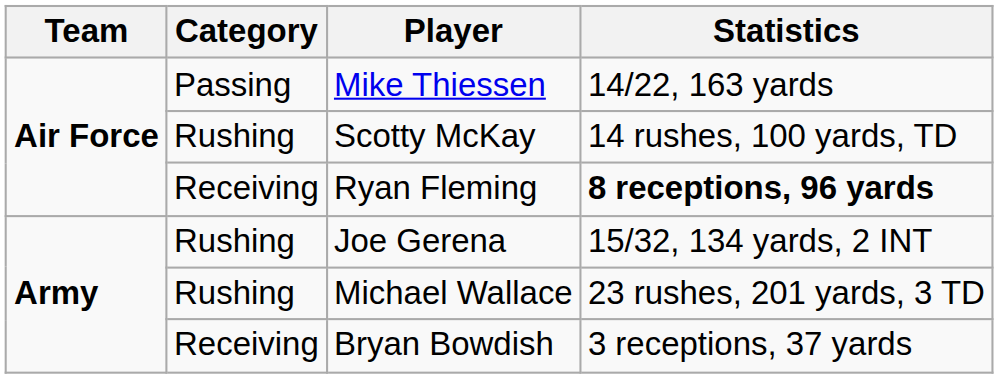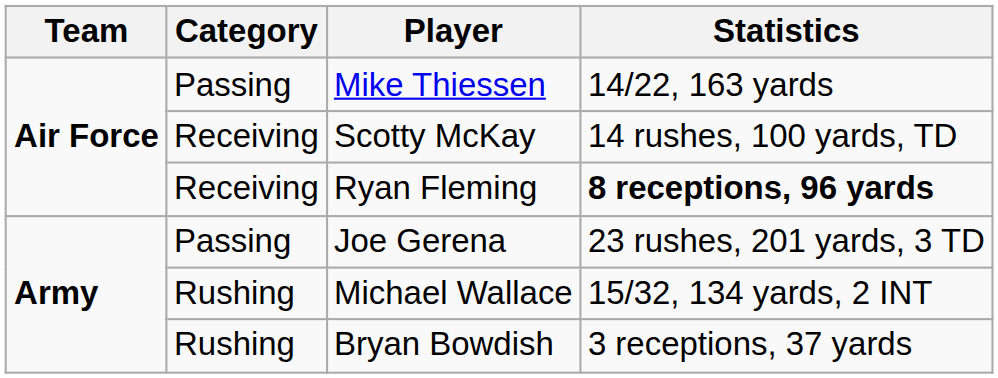(234, 136) Rushing -> (246, 136) Receiving
(234, 240) Rushing -> (233, 240) Passing
(760, 240) 15/32, 134 yards, 2 INT -> (786, 240) 23 rushes, 201 yards, 3 TD
(786, 292) 23 rushes, 201 yards, 3 TD -> (760, 292) 15/32, 134 yards, 2 INT
(246, 345) Receiving -> (234, 345) Rushing
